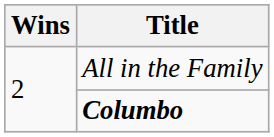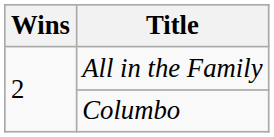(133, 110) bold -> (131, 110) normal
